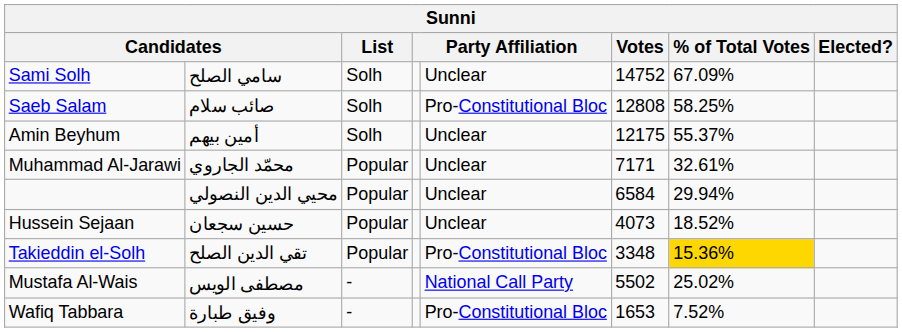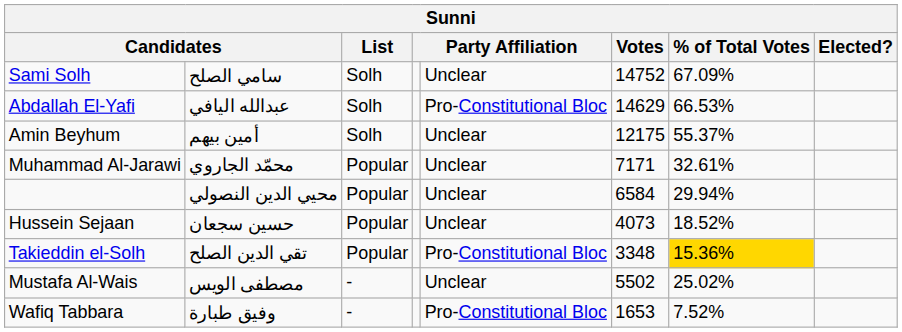+ row: (72, 105)
- row: (58, 105)
(499, 282) National Call Party -> (456, 282) Unclear
